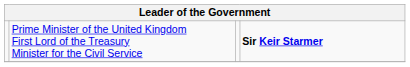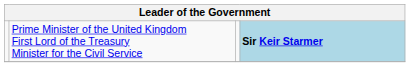(283, 41) no background -> (283, 41) lightblue background
